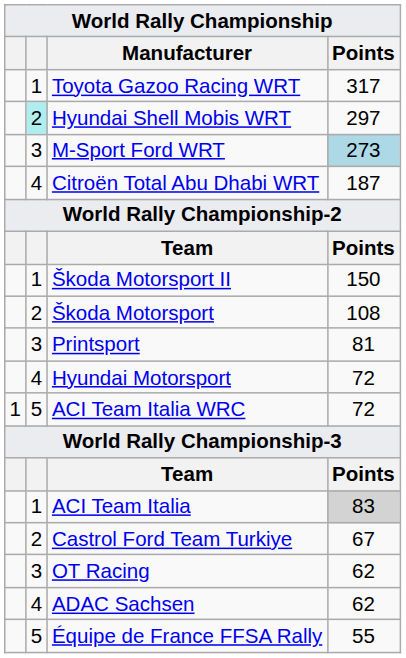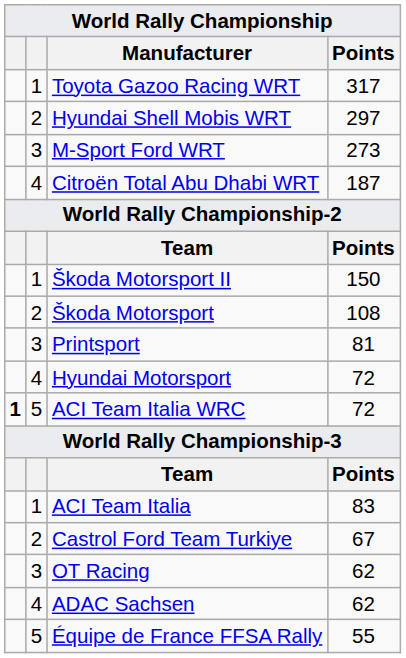(36, 118) paleturquoise background -> (36, 118) no background
(363, 150) lightblue background -> (363, 150) no background
(15, 409) normal -> (15, 409) bold
(363, 506) lightgrey background -> (363, 506) no background
